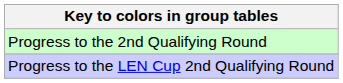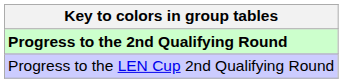(137, 41) normal -> (148, 41) bold
